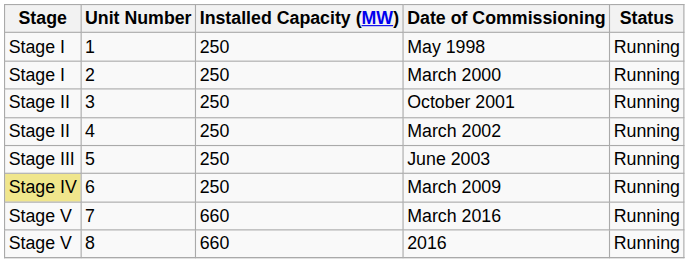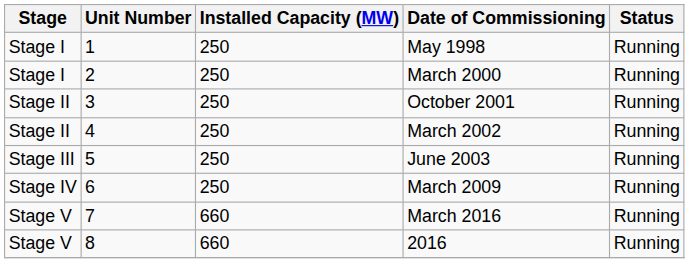(43, 187) khaki background -> (43, 187) no background
